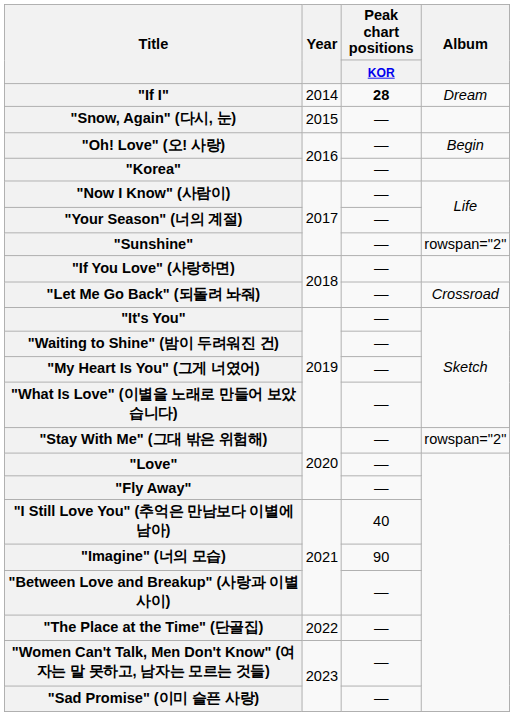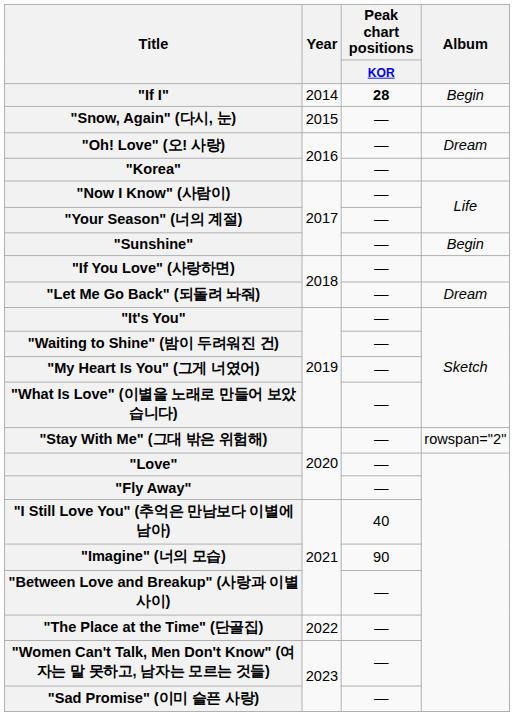(465, 94) Dream -> (465, 94) Begin
(465, 145) Begin -> (465, 145) Dream
(465, 244) rowspan="2" -> (465, 244) Begin
(465, 294) Crossroad -> (465, 294) Dream
